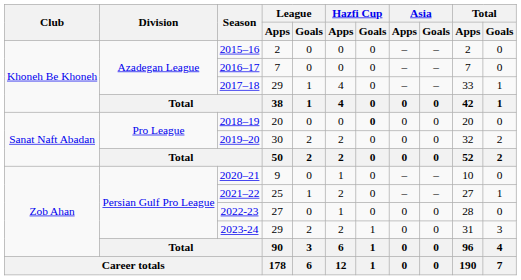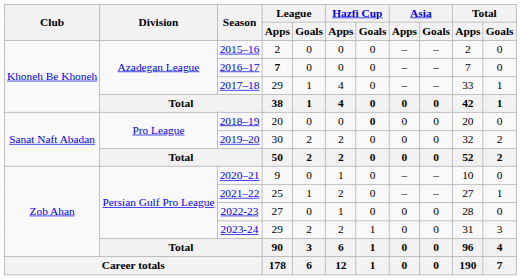(277, 67) normal -> (277, 67) bold
